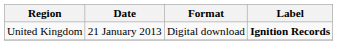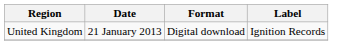(290, 31) bold -> (288, 31) normal
